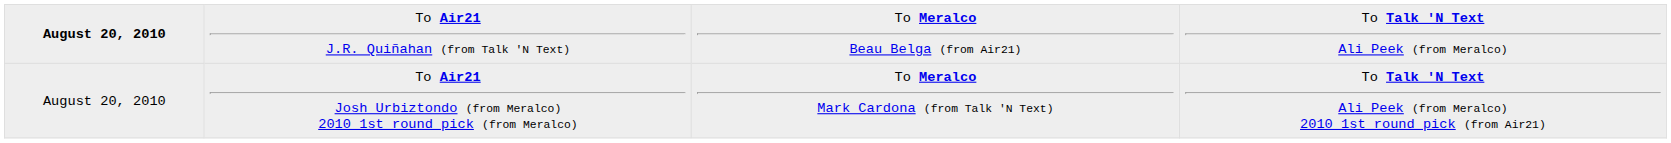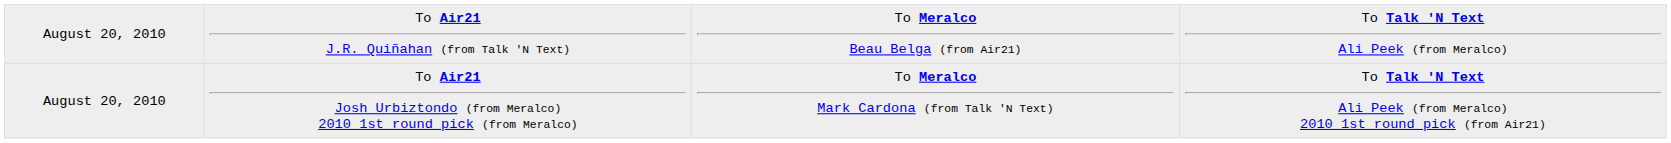(104, 34) bold -> (104, 34) normal
